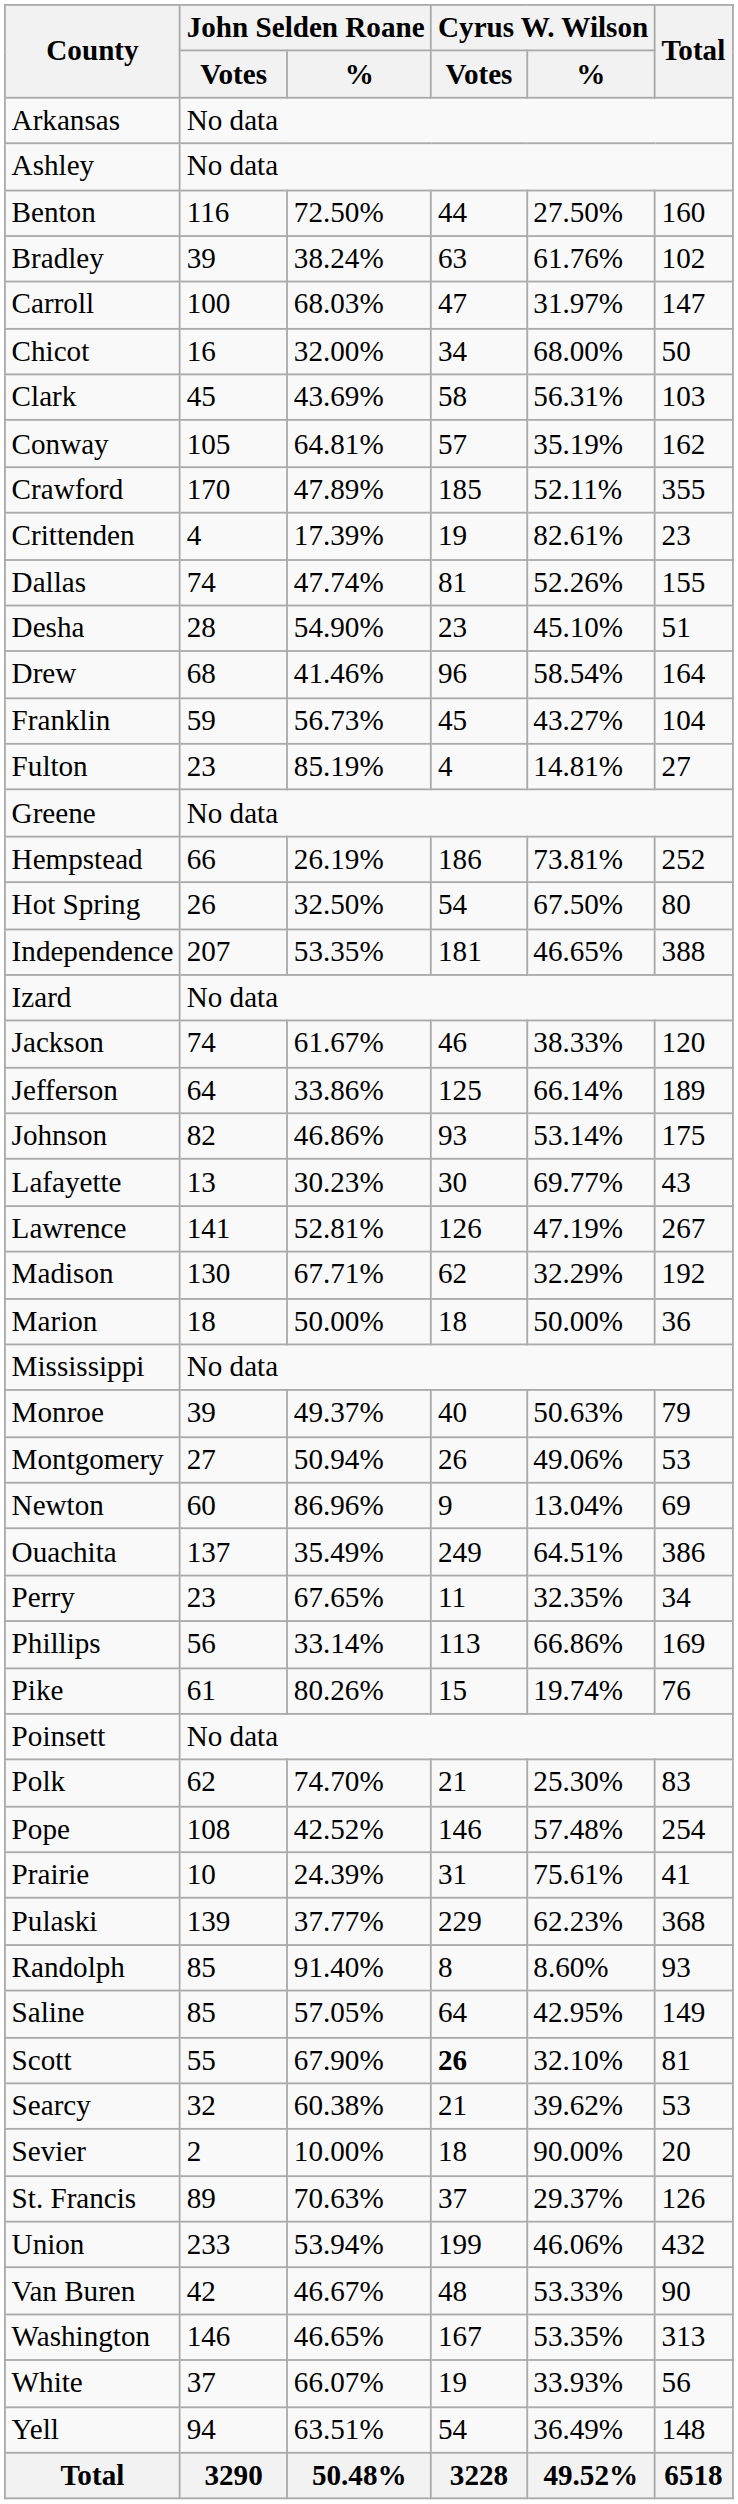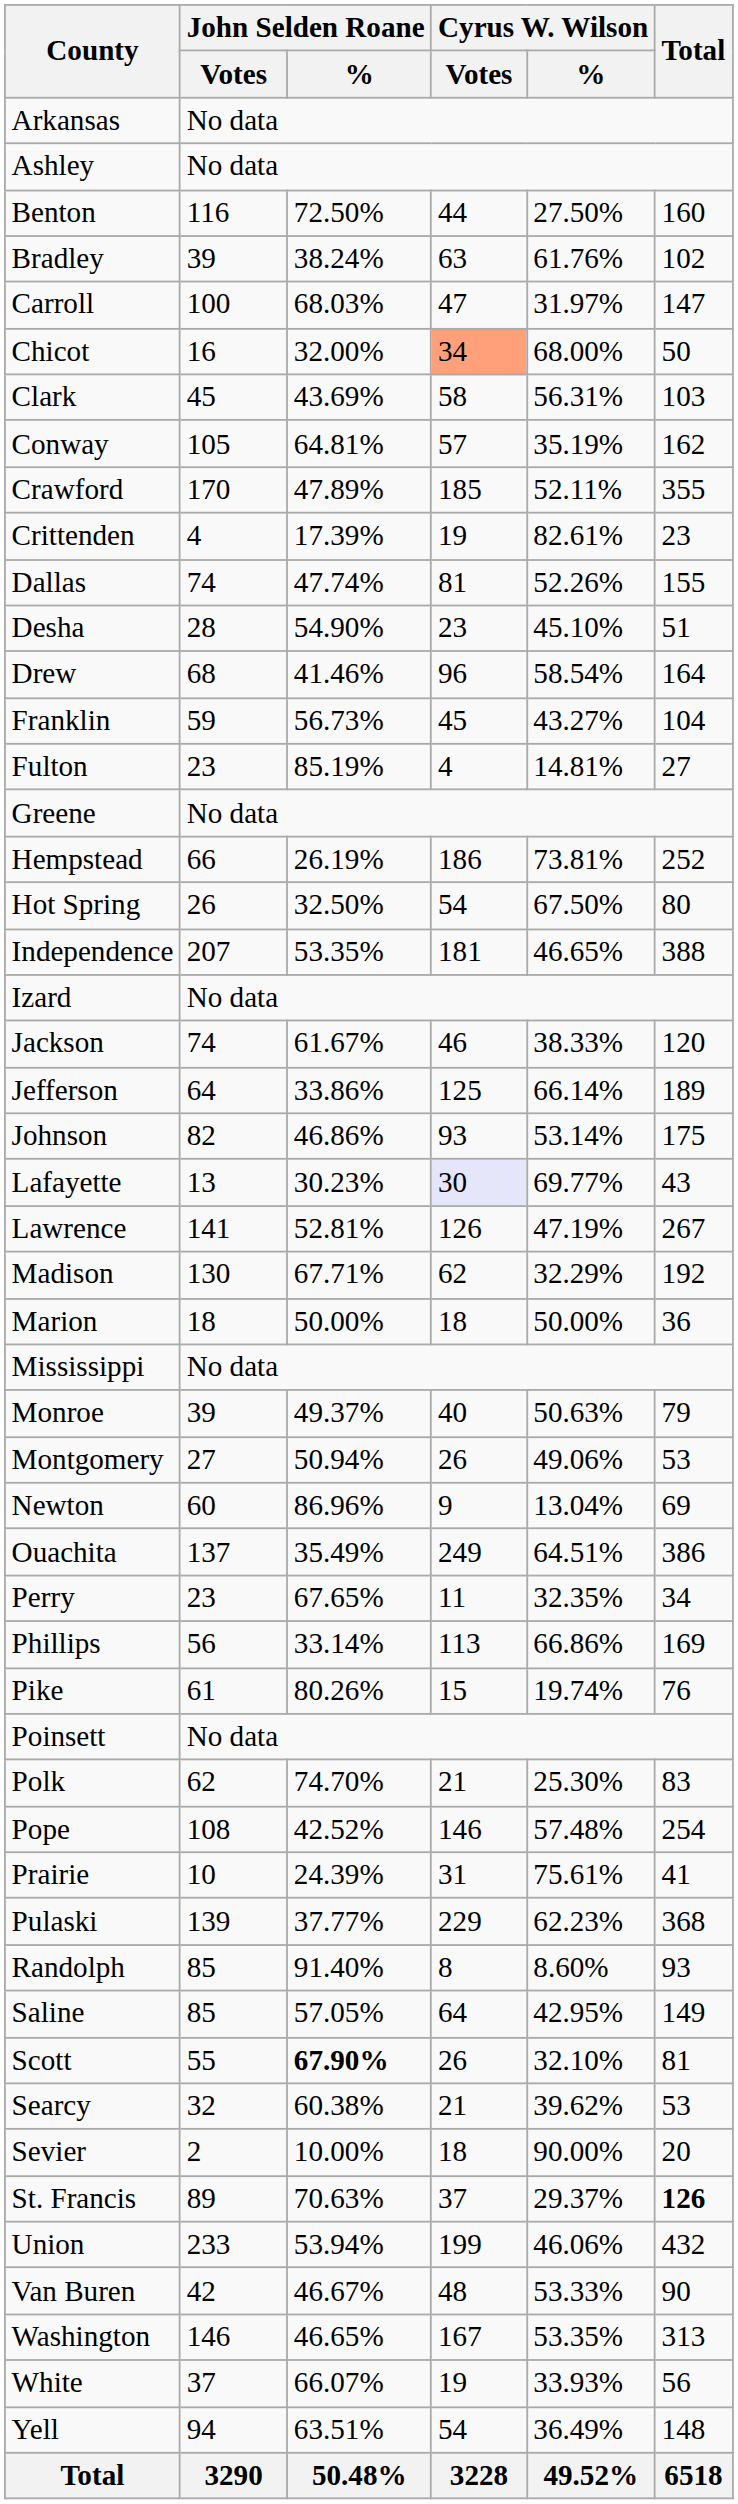(453, 350) no background -> (453, 350) lightsalmon background
(453, 1182) no background -> (453, 1182) lavender background
(339, 2059) normal -> (341, 2059) bold
(453, 2059) bold -> (453, 2059) normal
(683, 2198) normal -> (683, 2198) bold
